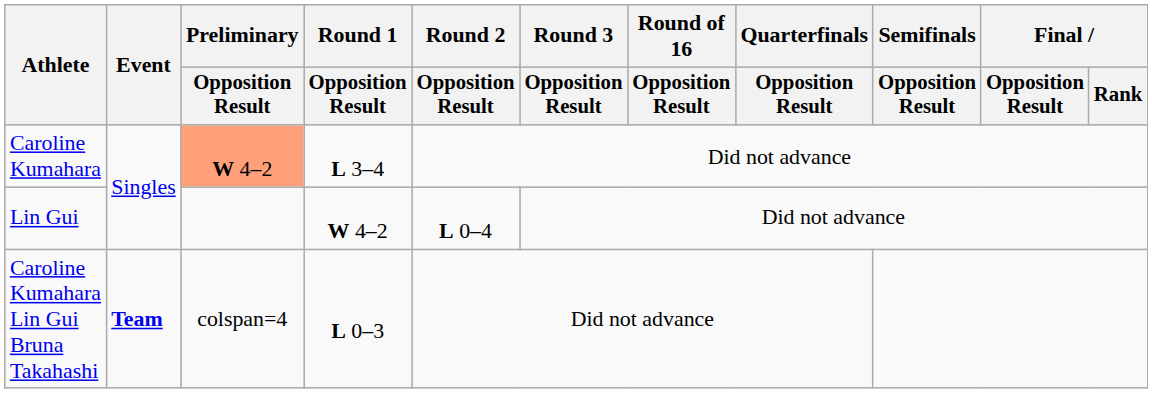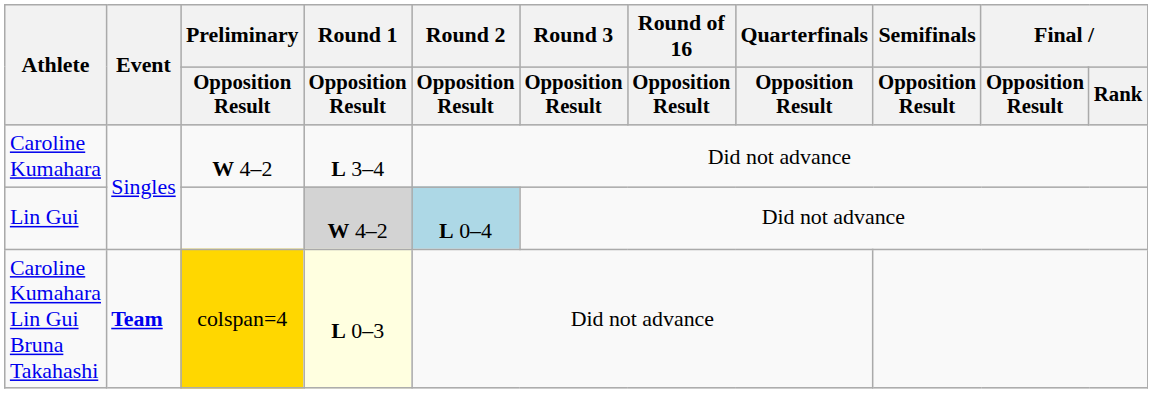(242, 169) lightsalmon background -> (242, 169) no background
(358, 231) no background -> (358, 231) lightgrey background
(466, 231) no background -> (466, 231) lightblue background
(242, 318) no background -> (242, 318) gold background
(358, 331) no background -> (358, 331) lightyellow background
